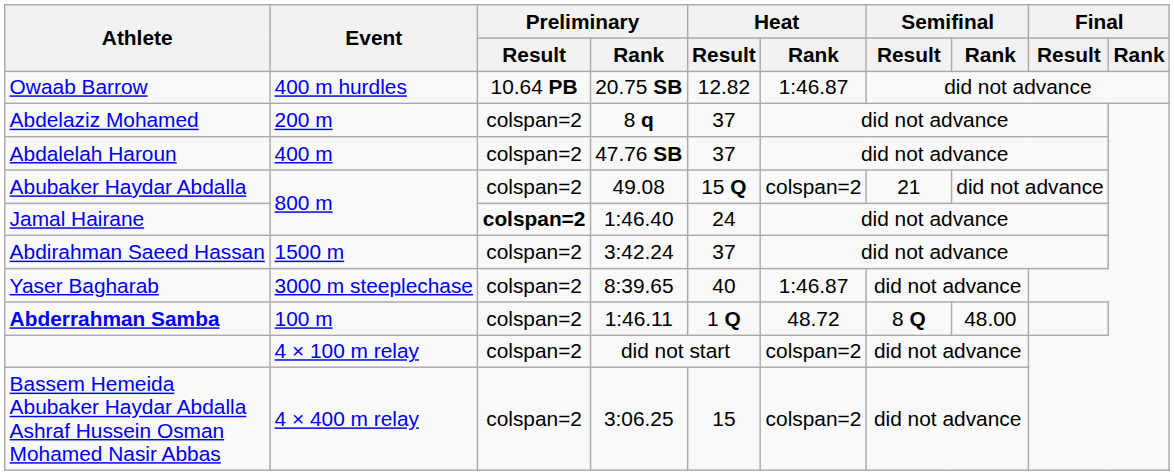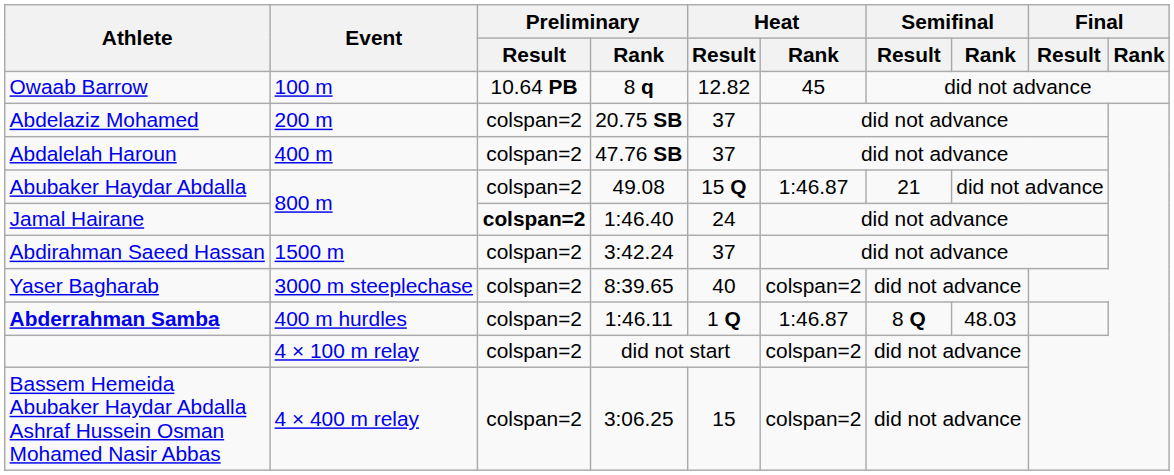(341, 88) 400 m hurdles -> (304, 88) 100 m
(639, 88) 20.75 SB -> (639, 88) 8 q
(813, 88) 1:46.87 -> (813, 88) 45
(639, 121) 8 q -> (639, 121) 20.75 SB
(813, 187) colspan=2 -> (813, 187) 1:46.87
(813, 286) 1:46.87 -> (813, 286) colspan=2
(304, 318) 100 m -> (341, 318) 400 m hurdles
(813, 318) 48.72 -> (813, 318) 1:46.87
(990, 318) 48.00 -> (990, 318) 48.03
